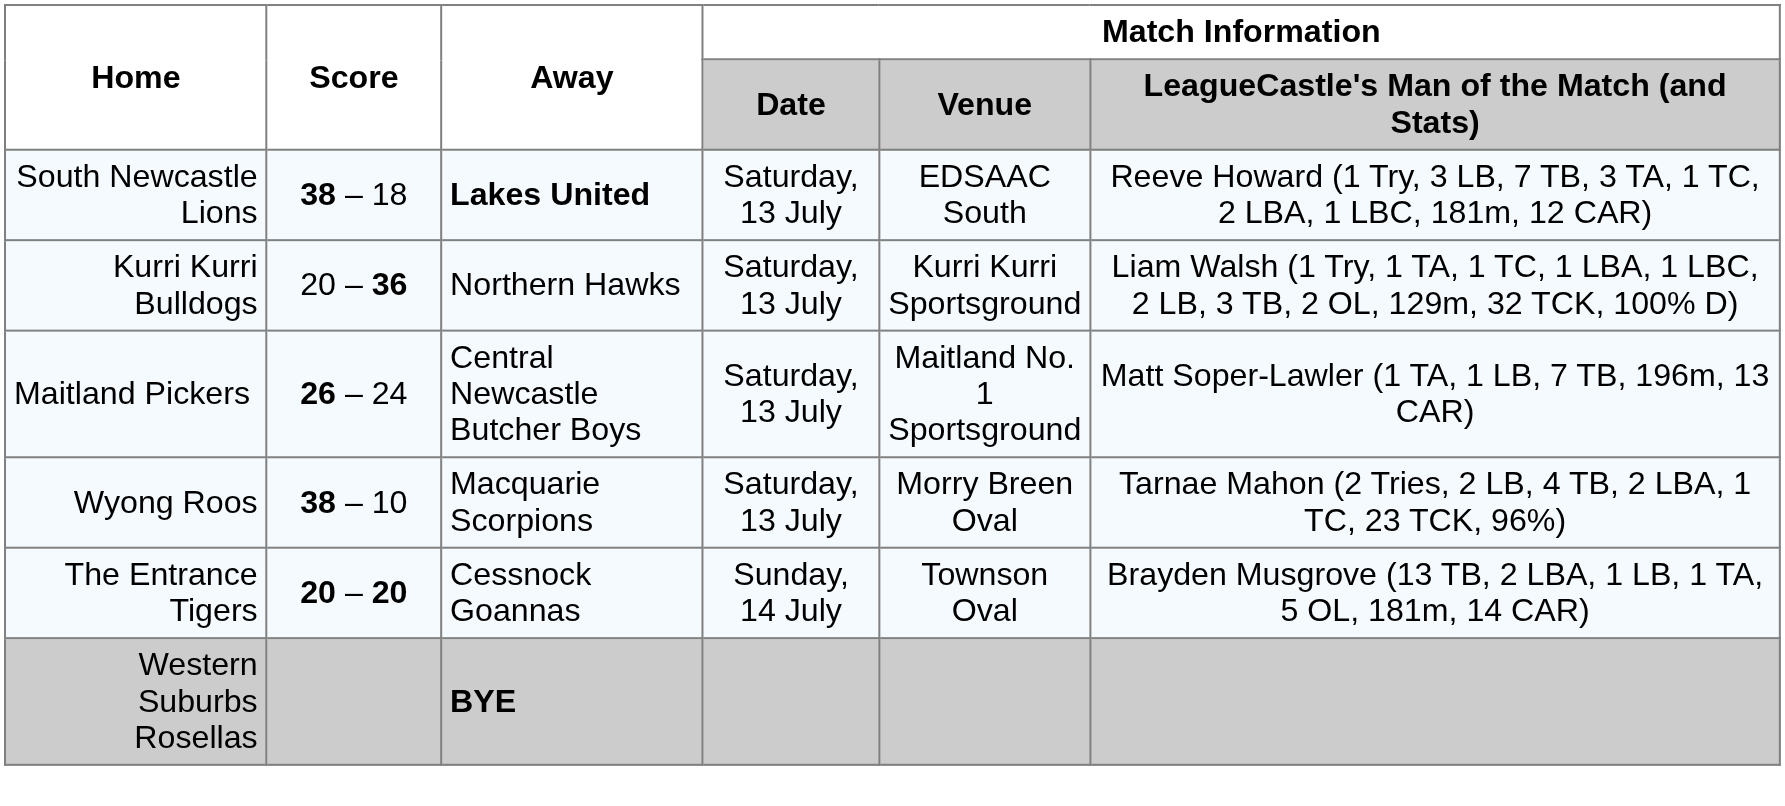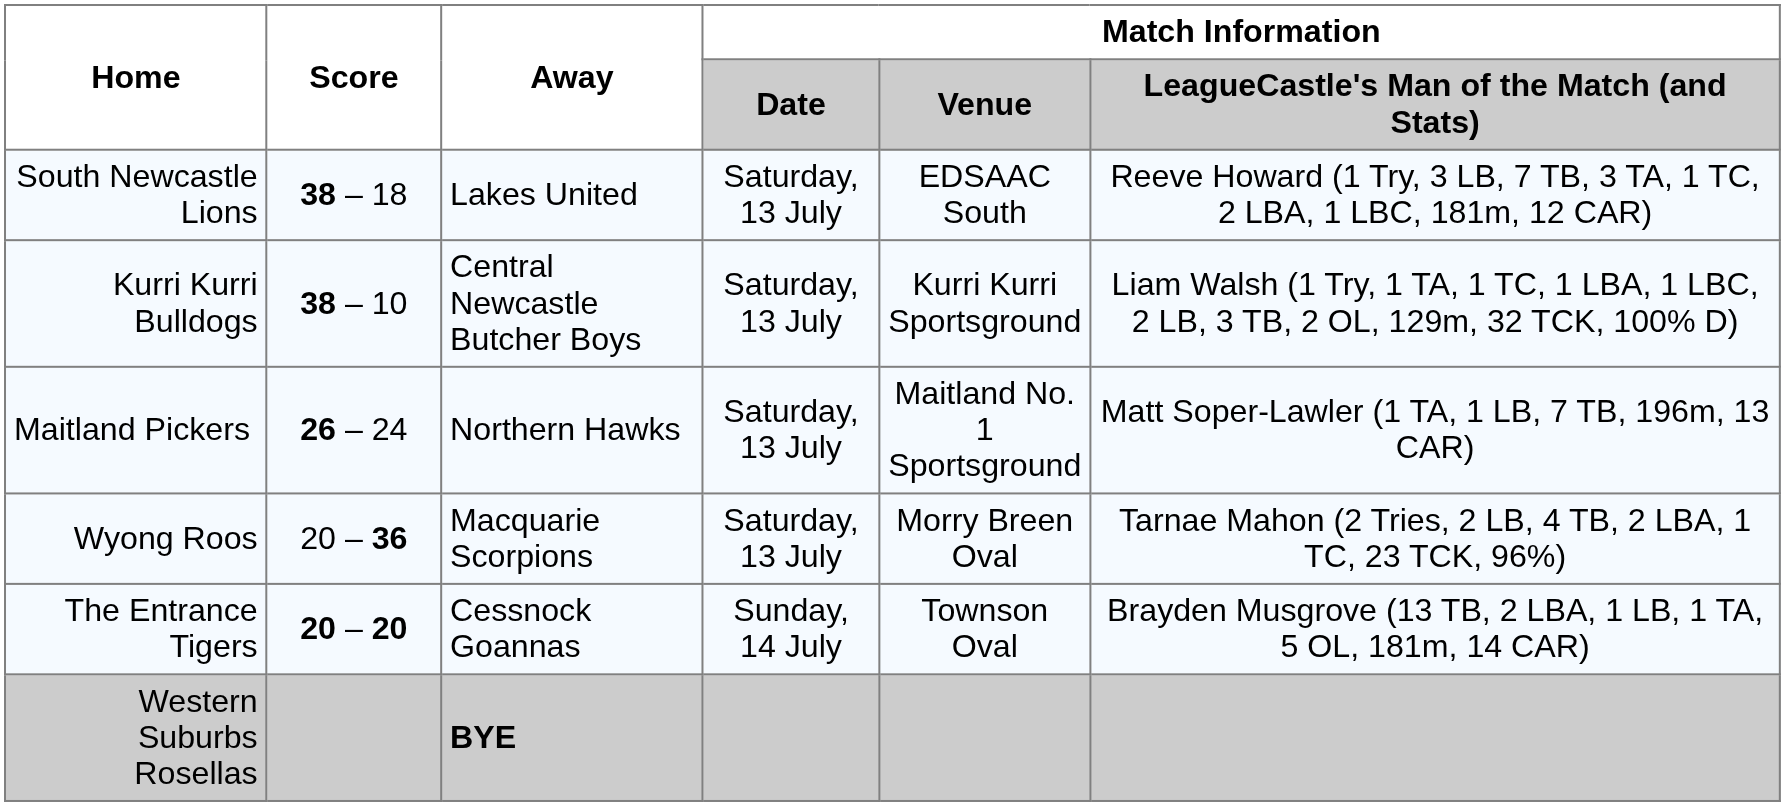(550, 194) bold -> (544, 194) normal
(354, 284) 20 – 36 -> (354, 302) 38 – 10
(565, 284) Northern Hawks -> (546, 302) Central Newcastle Butcher Boys
(546, 393) Central Newcastle Butcher Boys -> (565, 429) Northern Hawks
(354, 501) 38 – 10 -> (354, 538) 20 – 36
